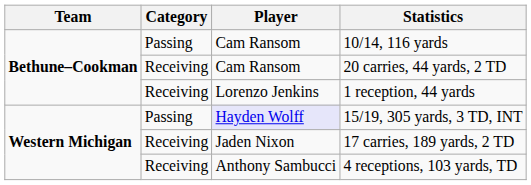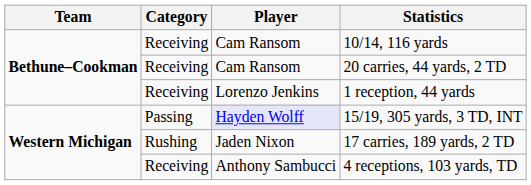(169, 42) Passing -> (177, 42) Receiving
(177, 141) Receiving -> (171, 141) Rushing
